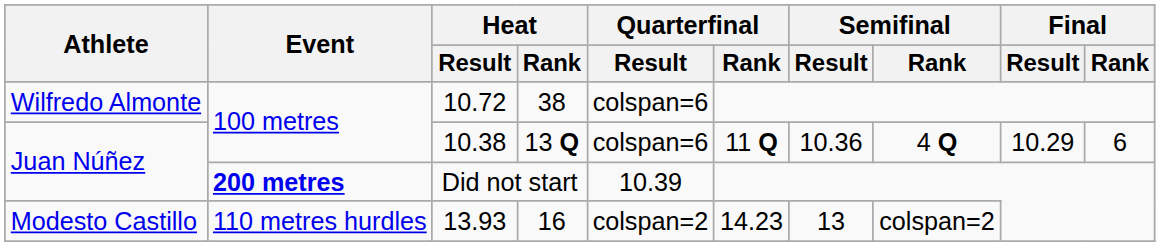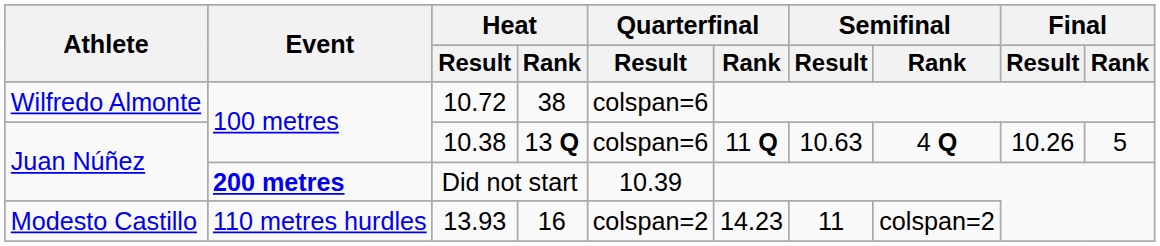(831, 142) 10.36 -> (831, 142) 10.63
(1043, 142) 10.29 -> (1043, 142) 10.26
(1120, 142) 6 -> (1120, 142) 5
(831, 222) 13 -> (831, 222) 11
